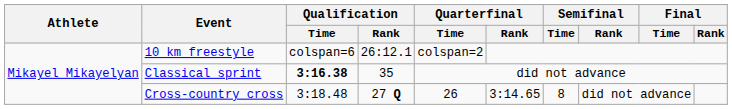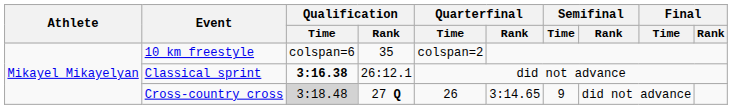(386, 53) 26:12.1 -> (386, 53) 35
(386, 73) 35 -> (386, 73) 26:12.1
(322, 94) no background -> (322, 94) lightgrey background
(561, 94) 8 -> (561, 94) 9
